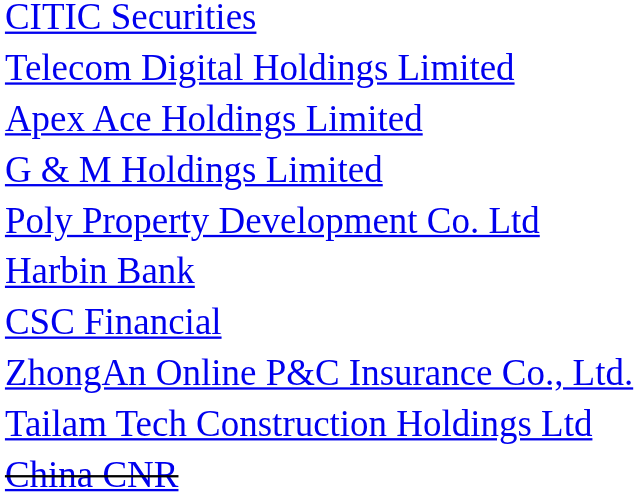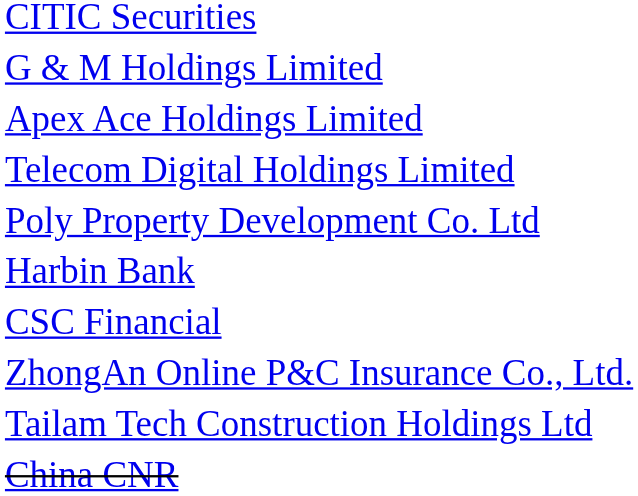(260, 67) Telecom Digital Holdings Limited -> (194, 67) G & M Holdings Limited
(194, 169) G & M Holdings Limited -> (260, 169) Telecom Digital Holdings Limited
